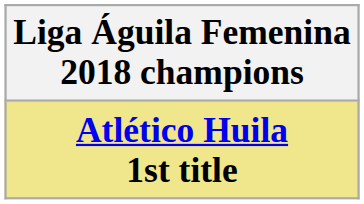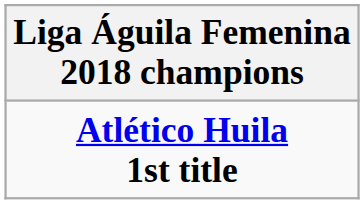(182, 148) khaki background -> (182, 148) no background
